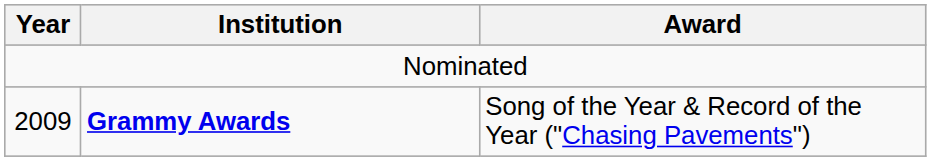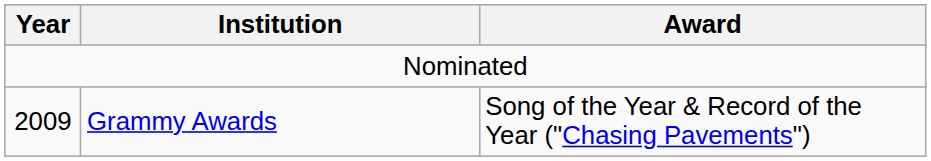(189, 121) bold -> (182, 121) normal
